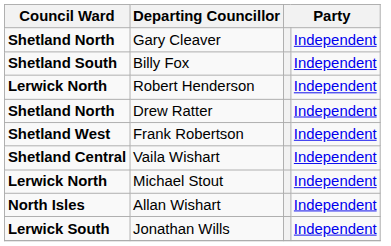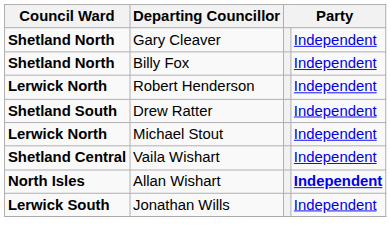(62, 63) Shetland South -> (61, 63) Shetland North
(61, 110) Shetland North -> (62, 110) Shetland South
- row: (188, 134)
rows swapped: (178, 181) <-> (176, 157)
(335, 205) normal -> (338, 181) bold
